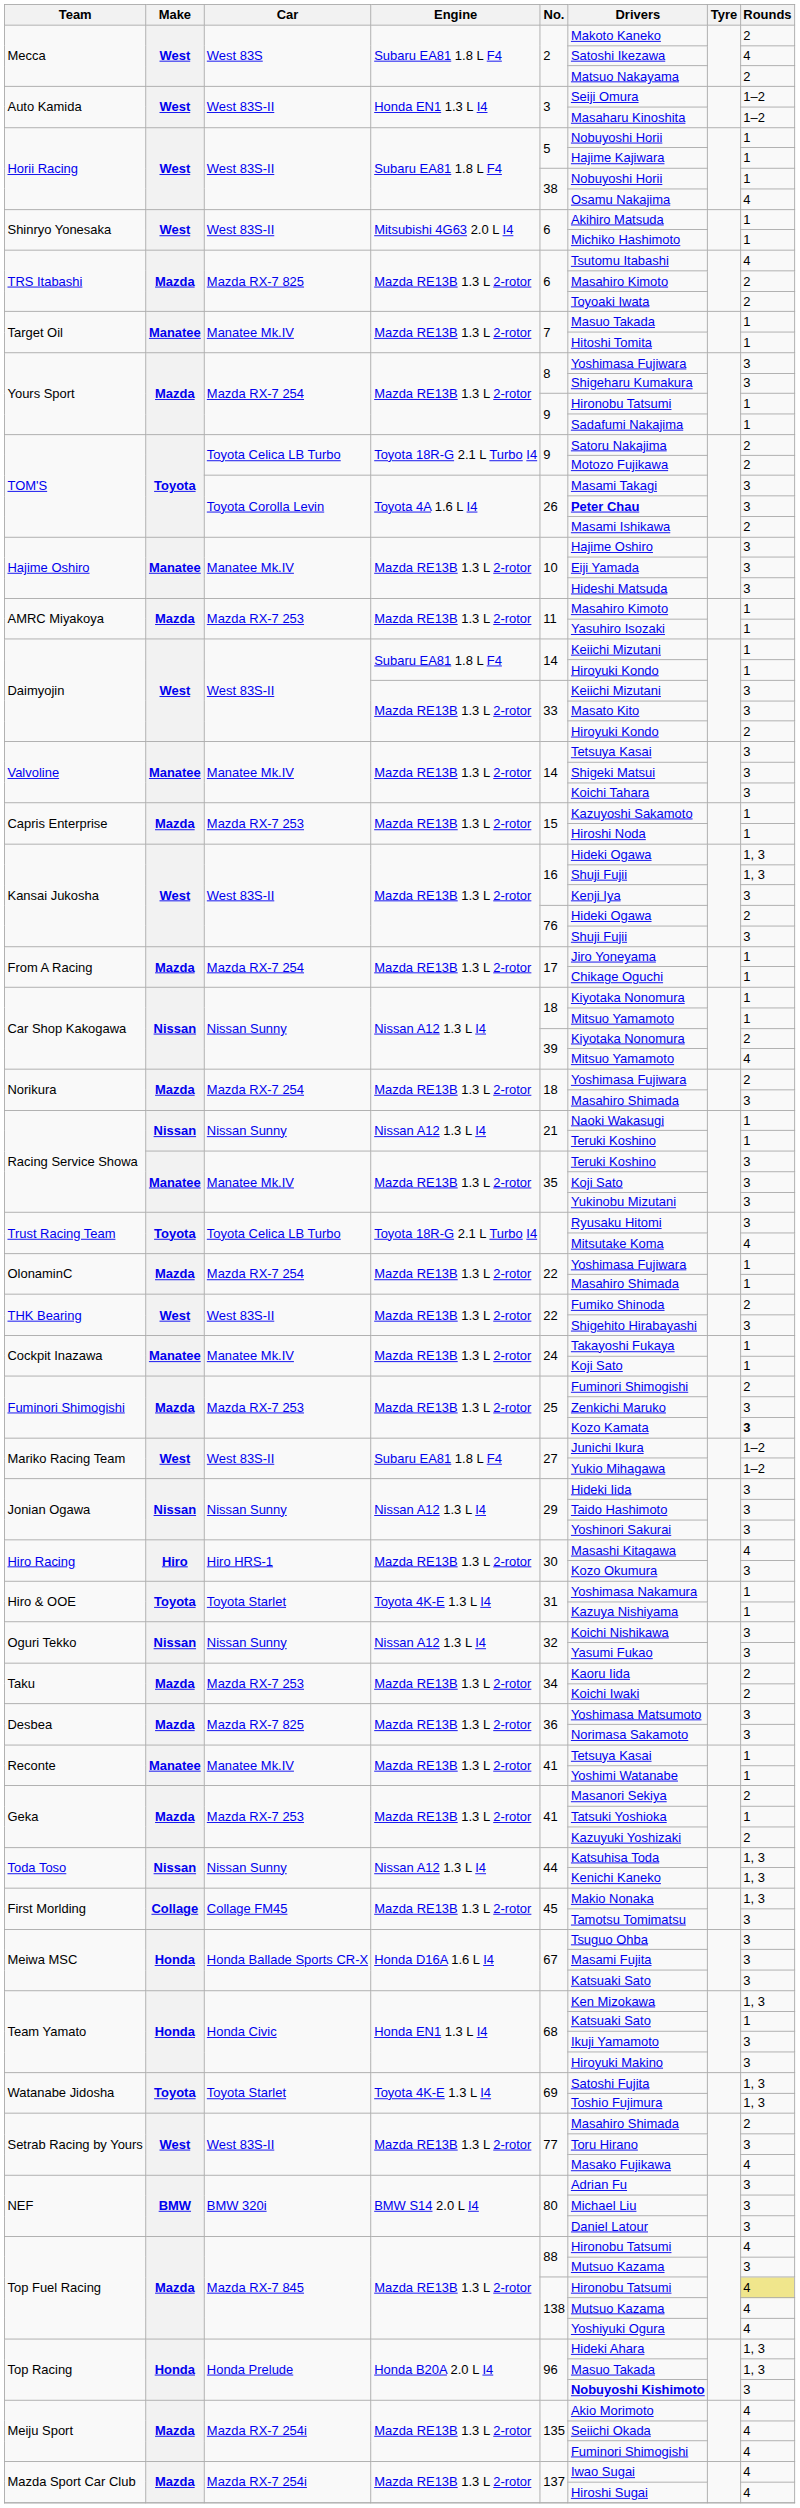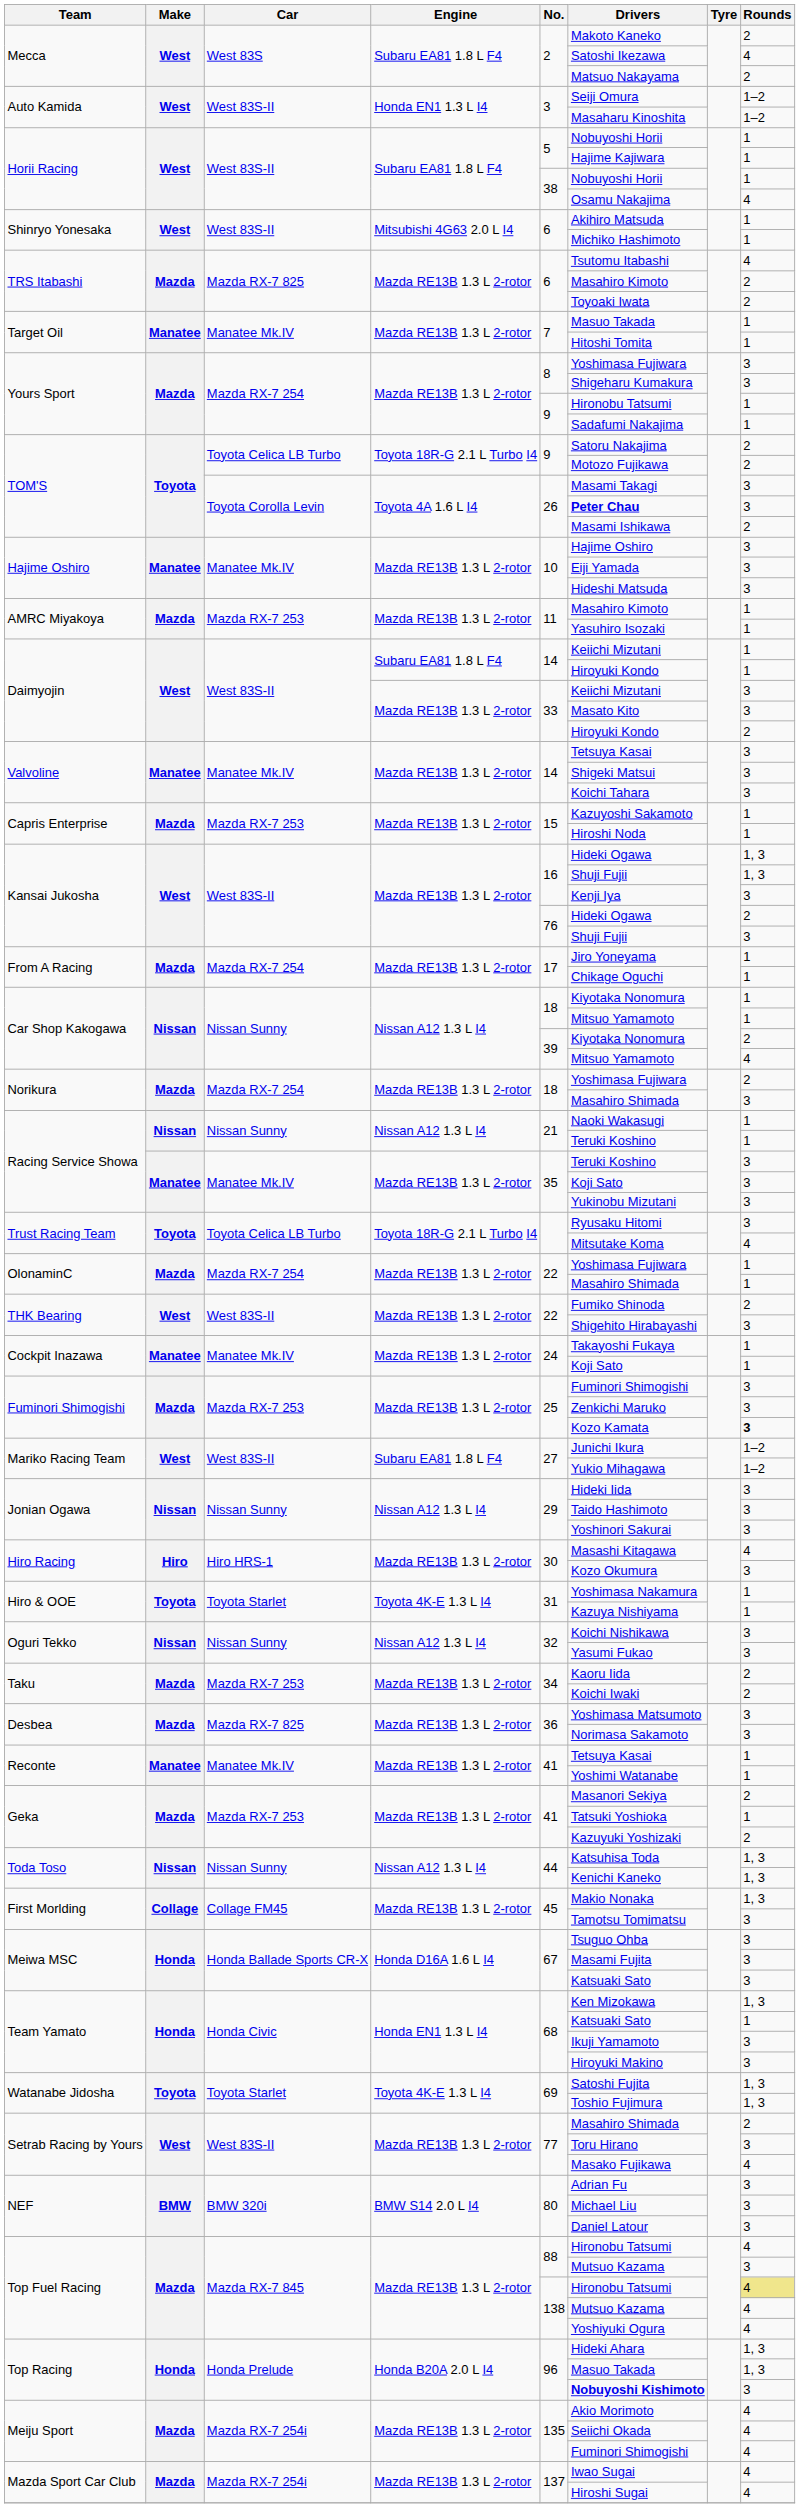(747, 1387) 2 -> (747, 1387) 3
